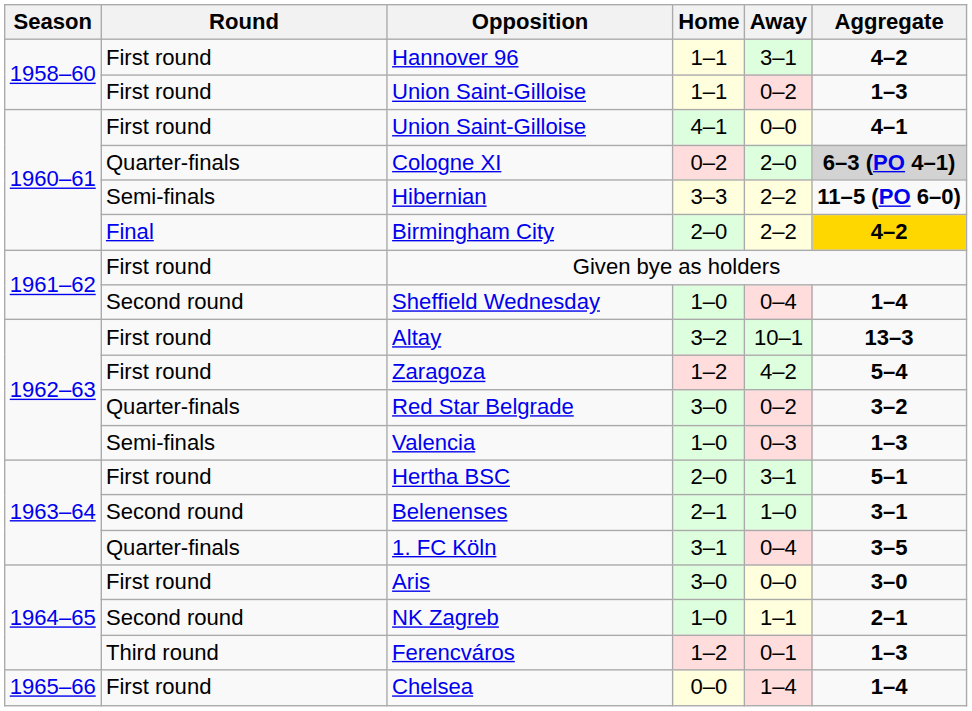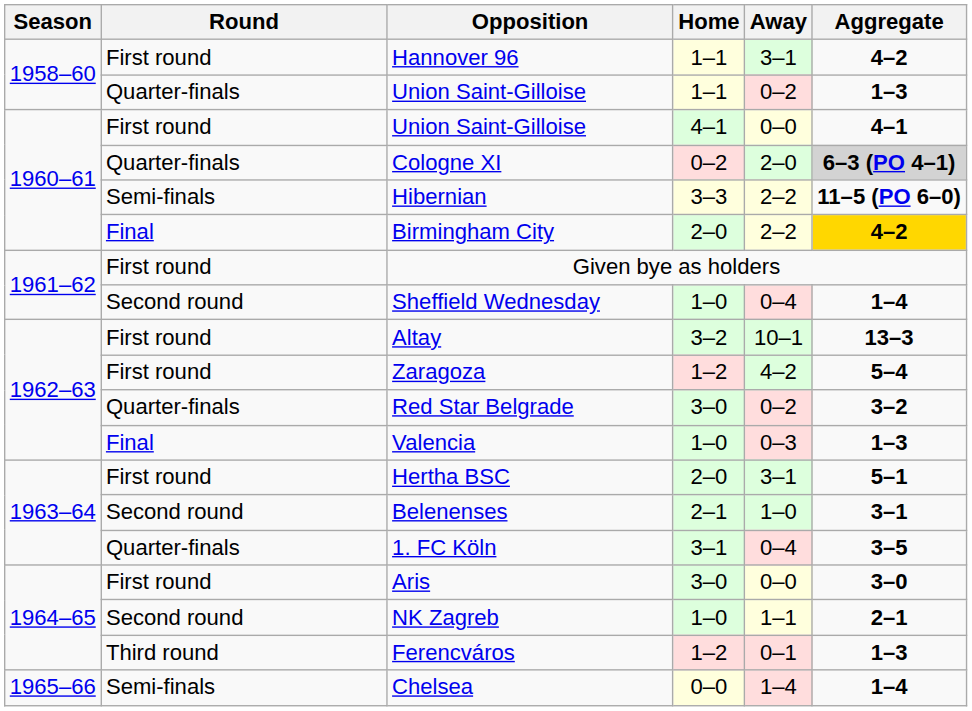(159, 92) First round -> (173, 92) Quarter-finals
(161, 442) Semi-finals -> (130, 442) Final
(159, 687) First round -> (161, 687) Semi-finals
